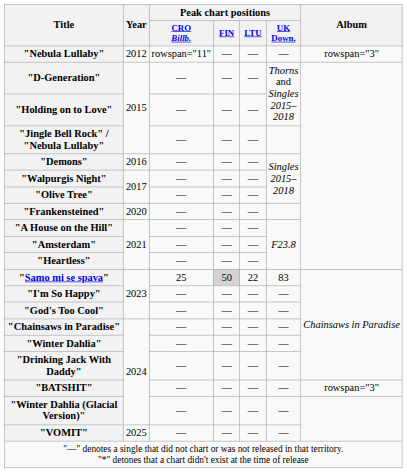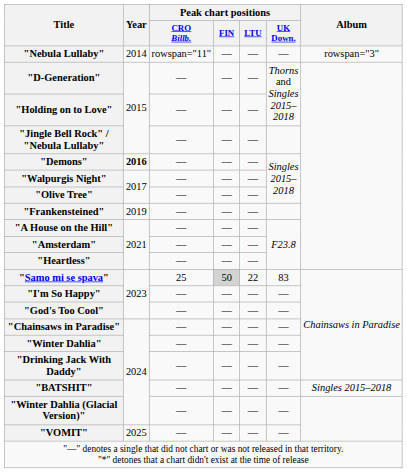(136, 54) 2012 -> (136, 54) 2014
(136, 162) normal -> (136, 162) bold
(136, 211) 2020 -> (136, 211) 2019
(352, 388) rowspan="3" -> (352, 388) Singles 2015–2018
